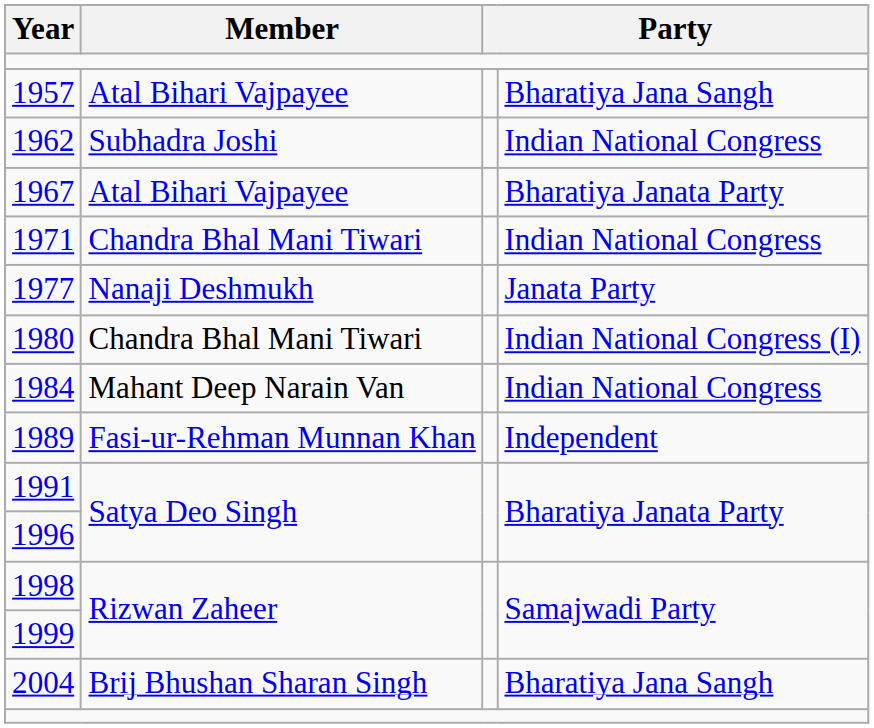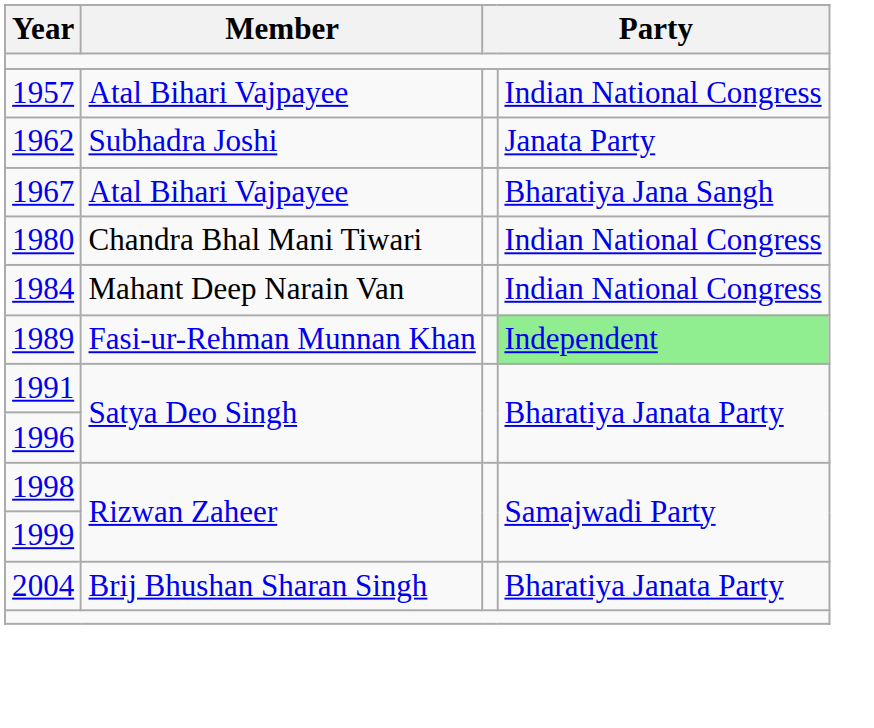(639, 92) Bharatiya Jana Sangh -> (663, 92) Indian National Congress
(663, 141) Indian National Congress -> (580, 141) Janata Party
(644, 191) Bharatiya Janata Party -> (639, 191) Bharatiya Jana Sangh
- row: (43, 240)
- row: (43, 289)
(682, 338) Indian National Congress (I) -> (663, 240) Indian National Congress
(581, 437) no background -> (581, 338) lightgreen background
(639, 683) Bharatiya Jana Sangh -> (644, 584) Bharatiya Janata Party
